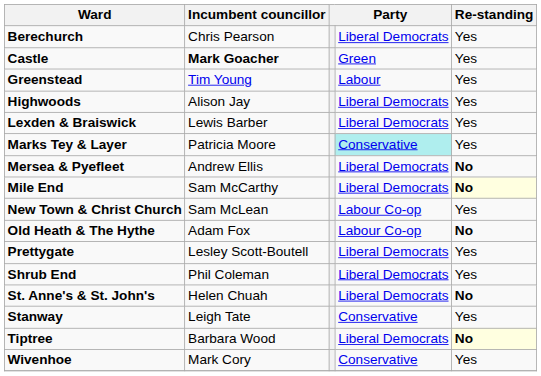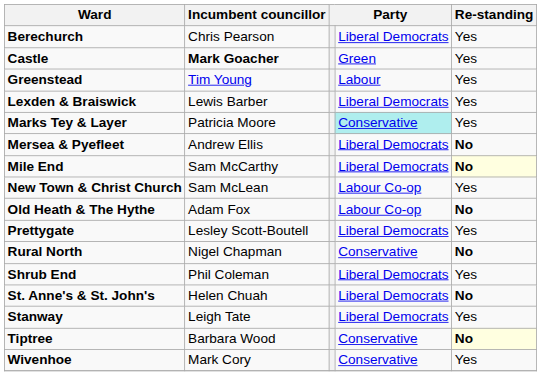- row: (44, 101)
+ row: (45, 252)
(378, 317) Conservative -> (393, 317) Liberal Democrats
(393, 338) Liberal Democrats -> (378, 338) Conservative
